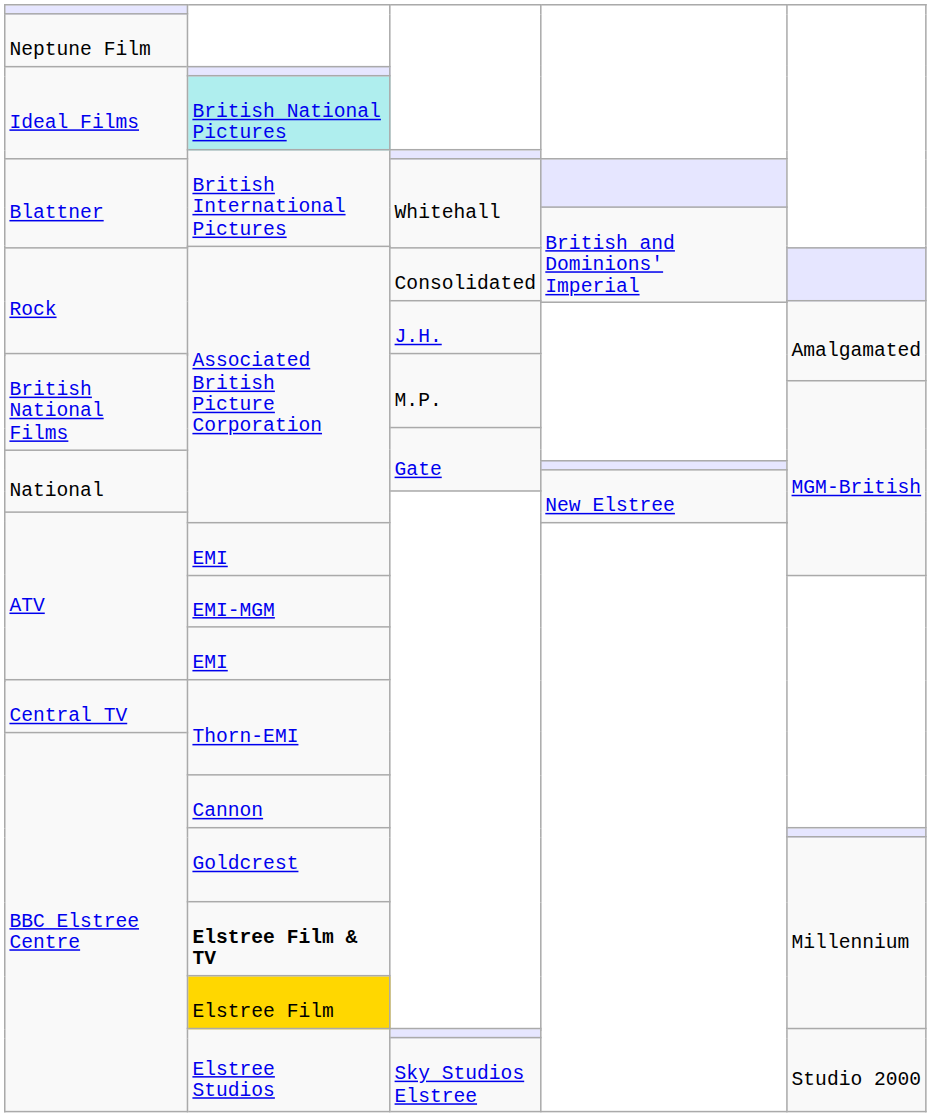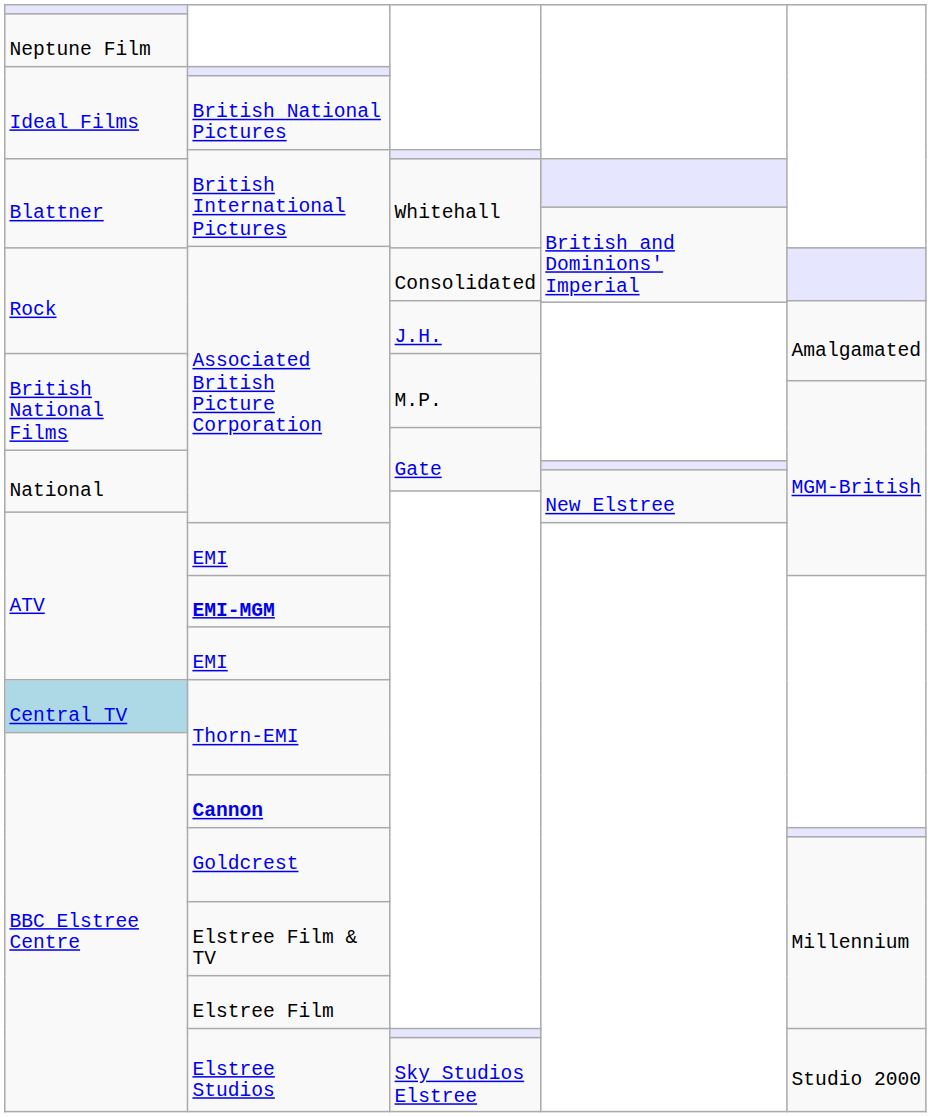(287, 123) paleturquoise background -> (287, 123) no background
(234, 611) normal -> (234, 611) bold
(68, 716) no background -> (68, 716) lightblue background
(228, 812) normal -> (228, 812) bold
(275, 949) bold -> (275, 949) normal
(263, 1012) gold background -> (263, 1012) no background
